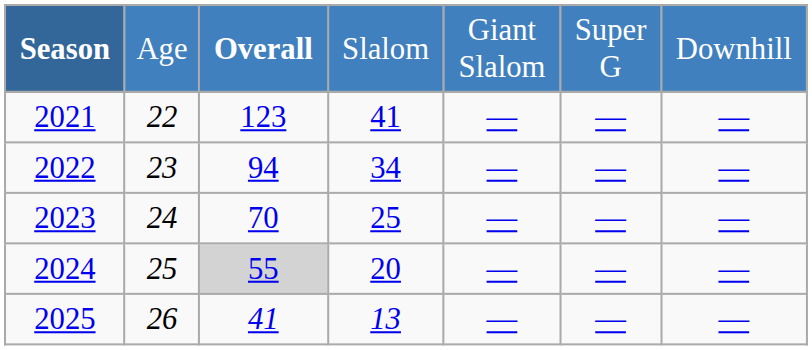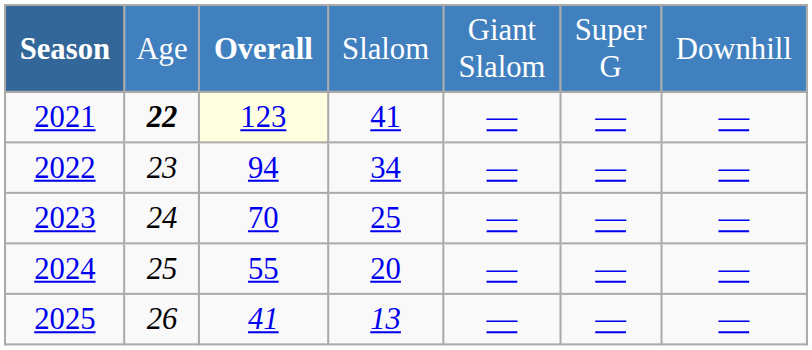(162, 116) normal -> (162, 116) bold
(263, 116) no background -> (263, 116) lightyellow background
(263, 268) lightgrey background -> (263, 268) no background
